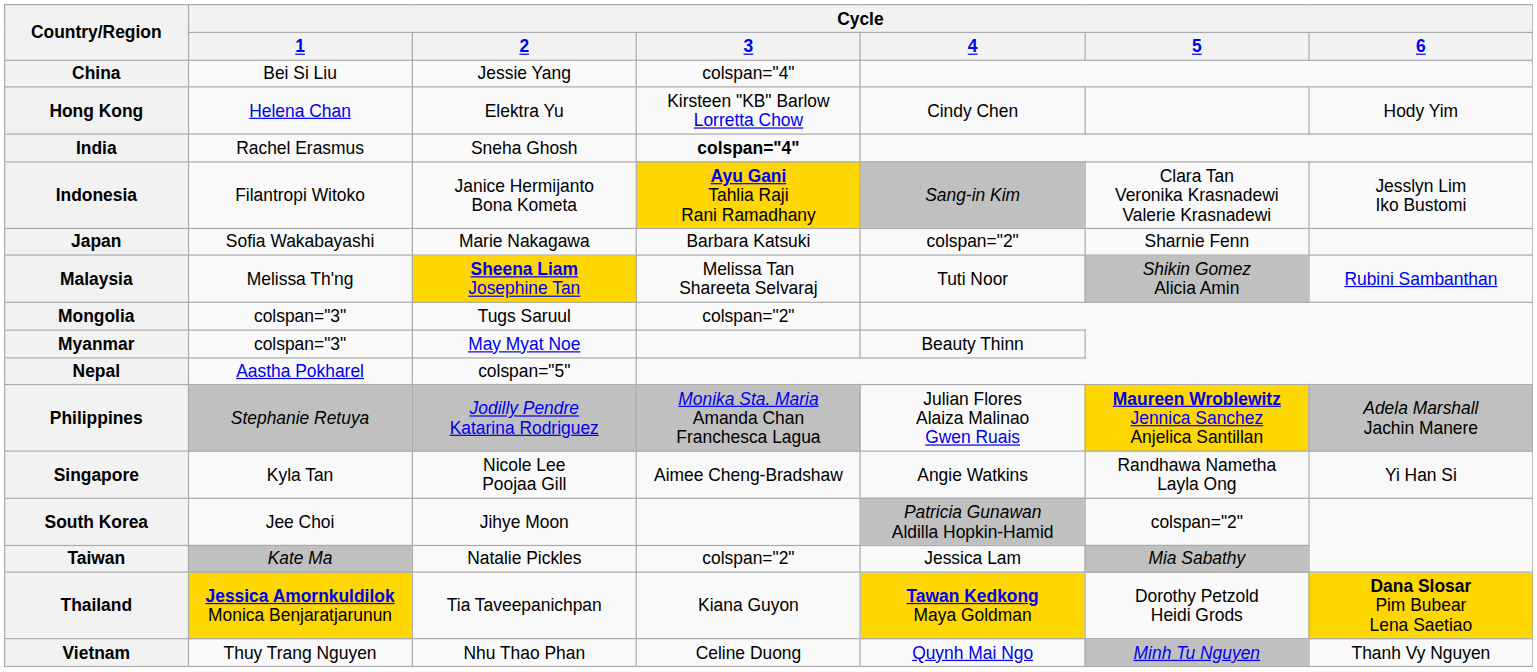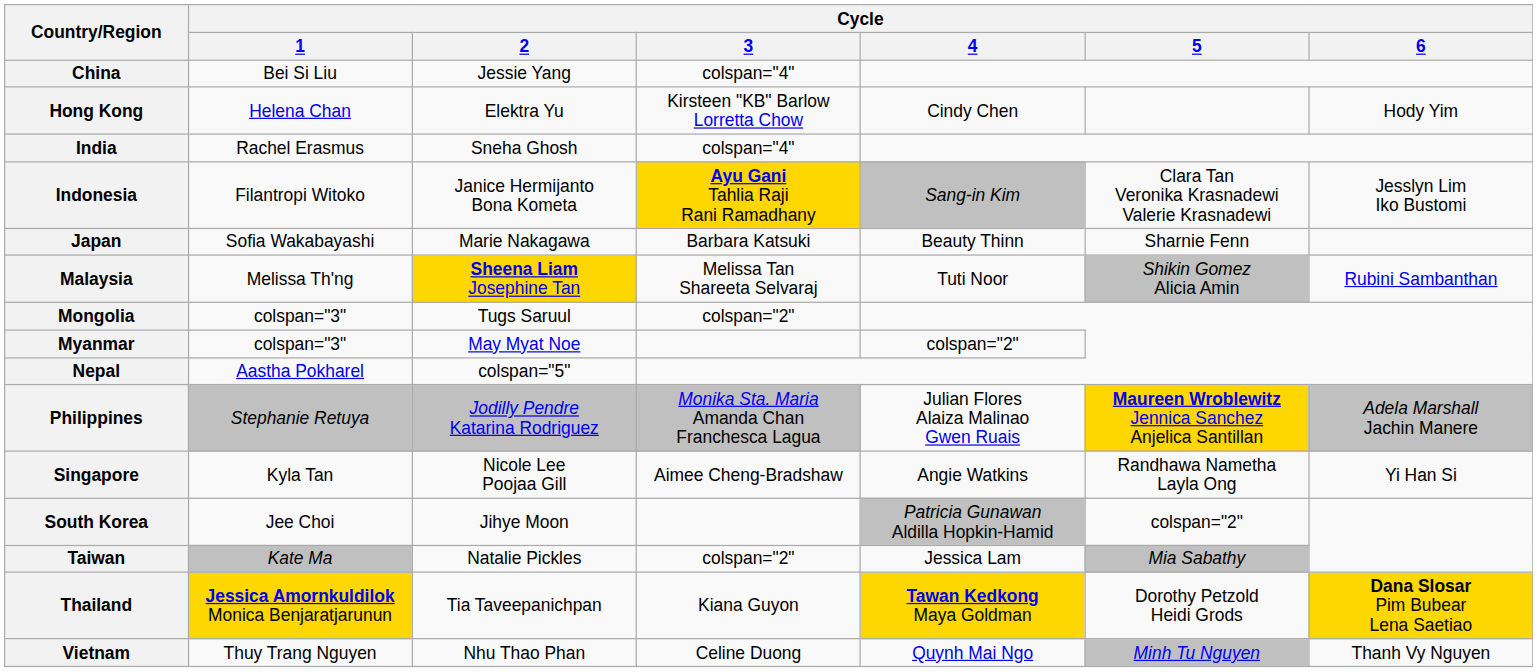(748, 148) bold -> (748, 148) normal
(973, 242) colspan="2" -> (973, 242) Beauty Thinn
(973, 344) Beauty Thinn -> (973, 344) colspan="2"
